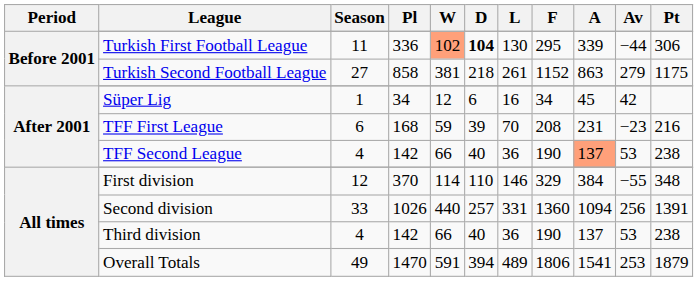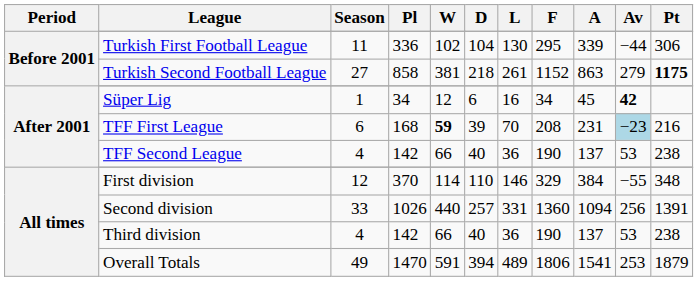(448, 45) lightsalmon background -> (448, 45) no background
(481, 45) bold -> (481, 45) normal
(671, 72) normal -> (671, 72) bold
(628, 99) normal -> (628, 99) bold
(443, 126) normal -> (443, 126) bold
(633, 126) no background -> (633, 126) lightblue background
(590, 153) lightsalmon background -> (590, 153) no background
